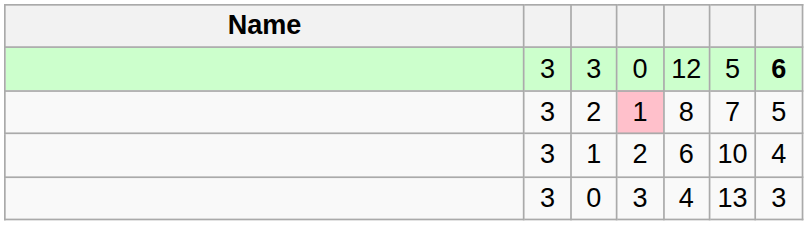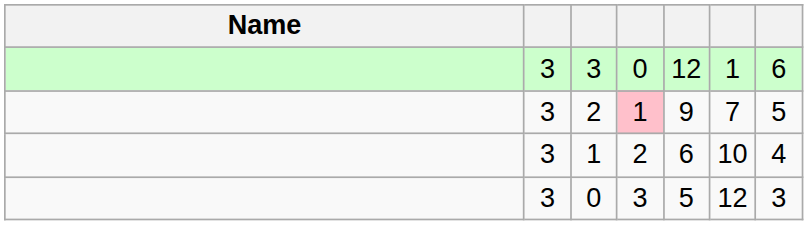(732, 68) 5 -> (732, 68) 1
(779, 68) bold -> (779, 68) normal
(686, 111) 8 -> (686, 111) 9
(686, 197) 4 -> (686, 197) 5
(732, 197) 13 -> (732, 197) 12
